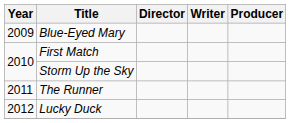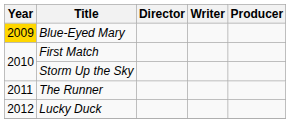(20, 33) no background -> (20, 33) gold background
